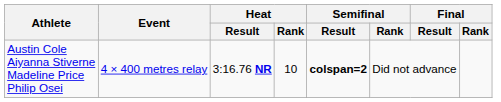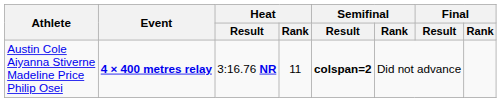(154, 69) normal -> (156, 69) bold
(291, 69) 10 -> (295, 69) 11
